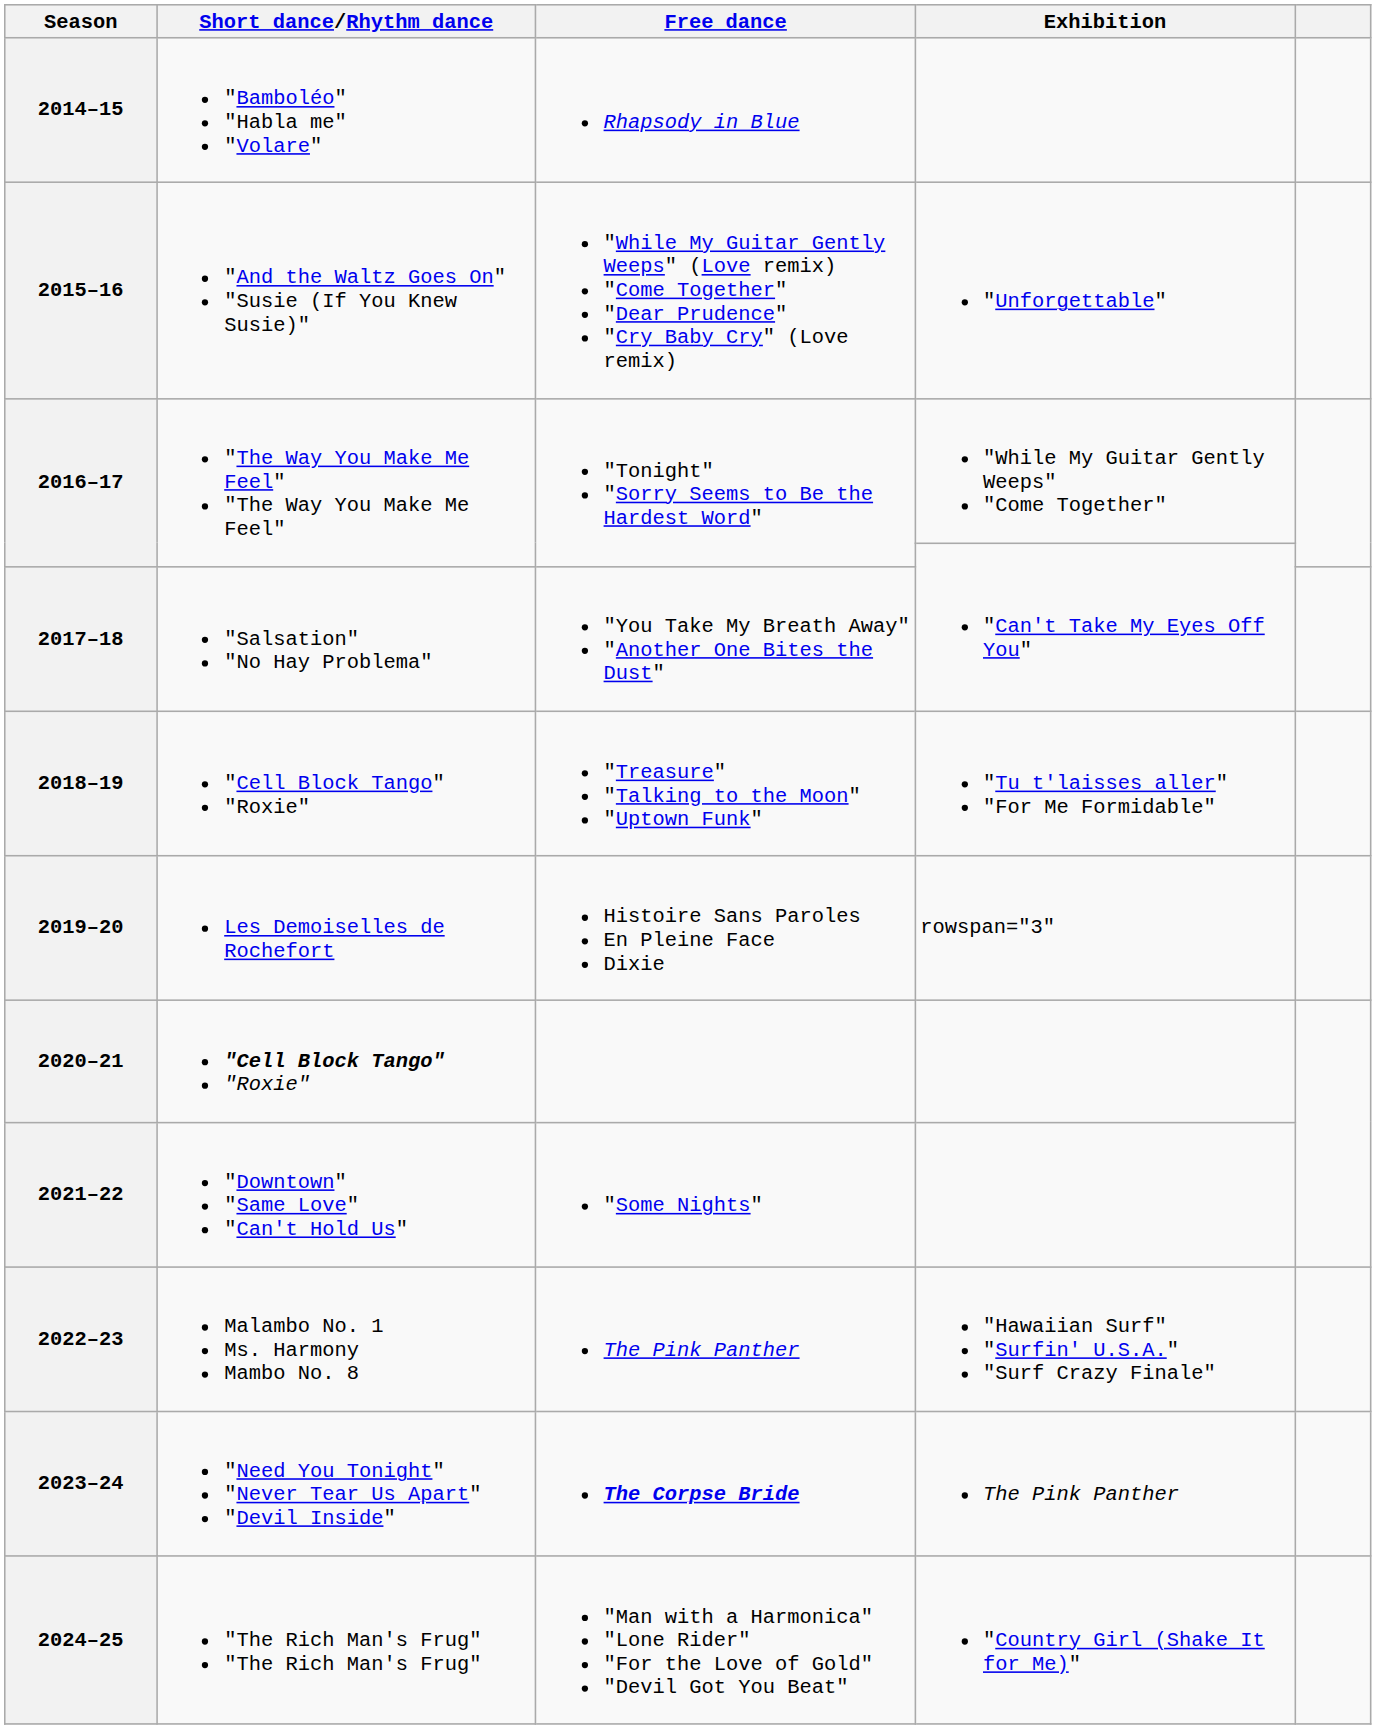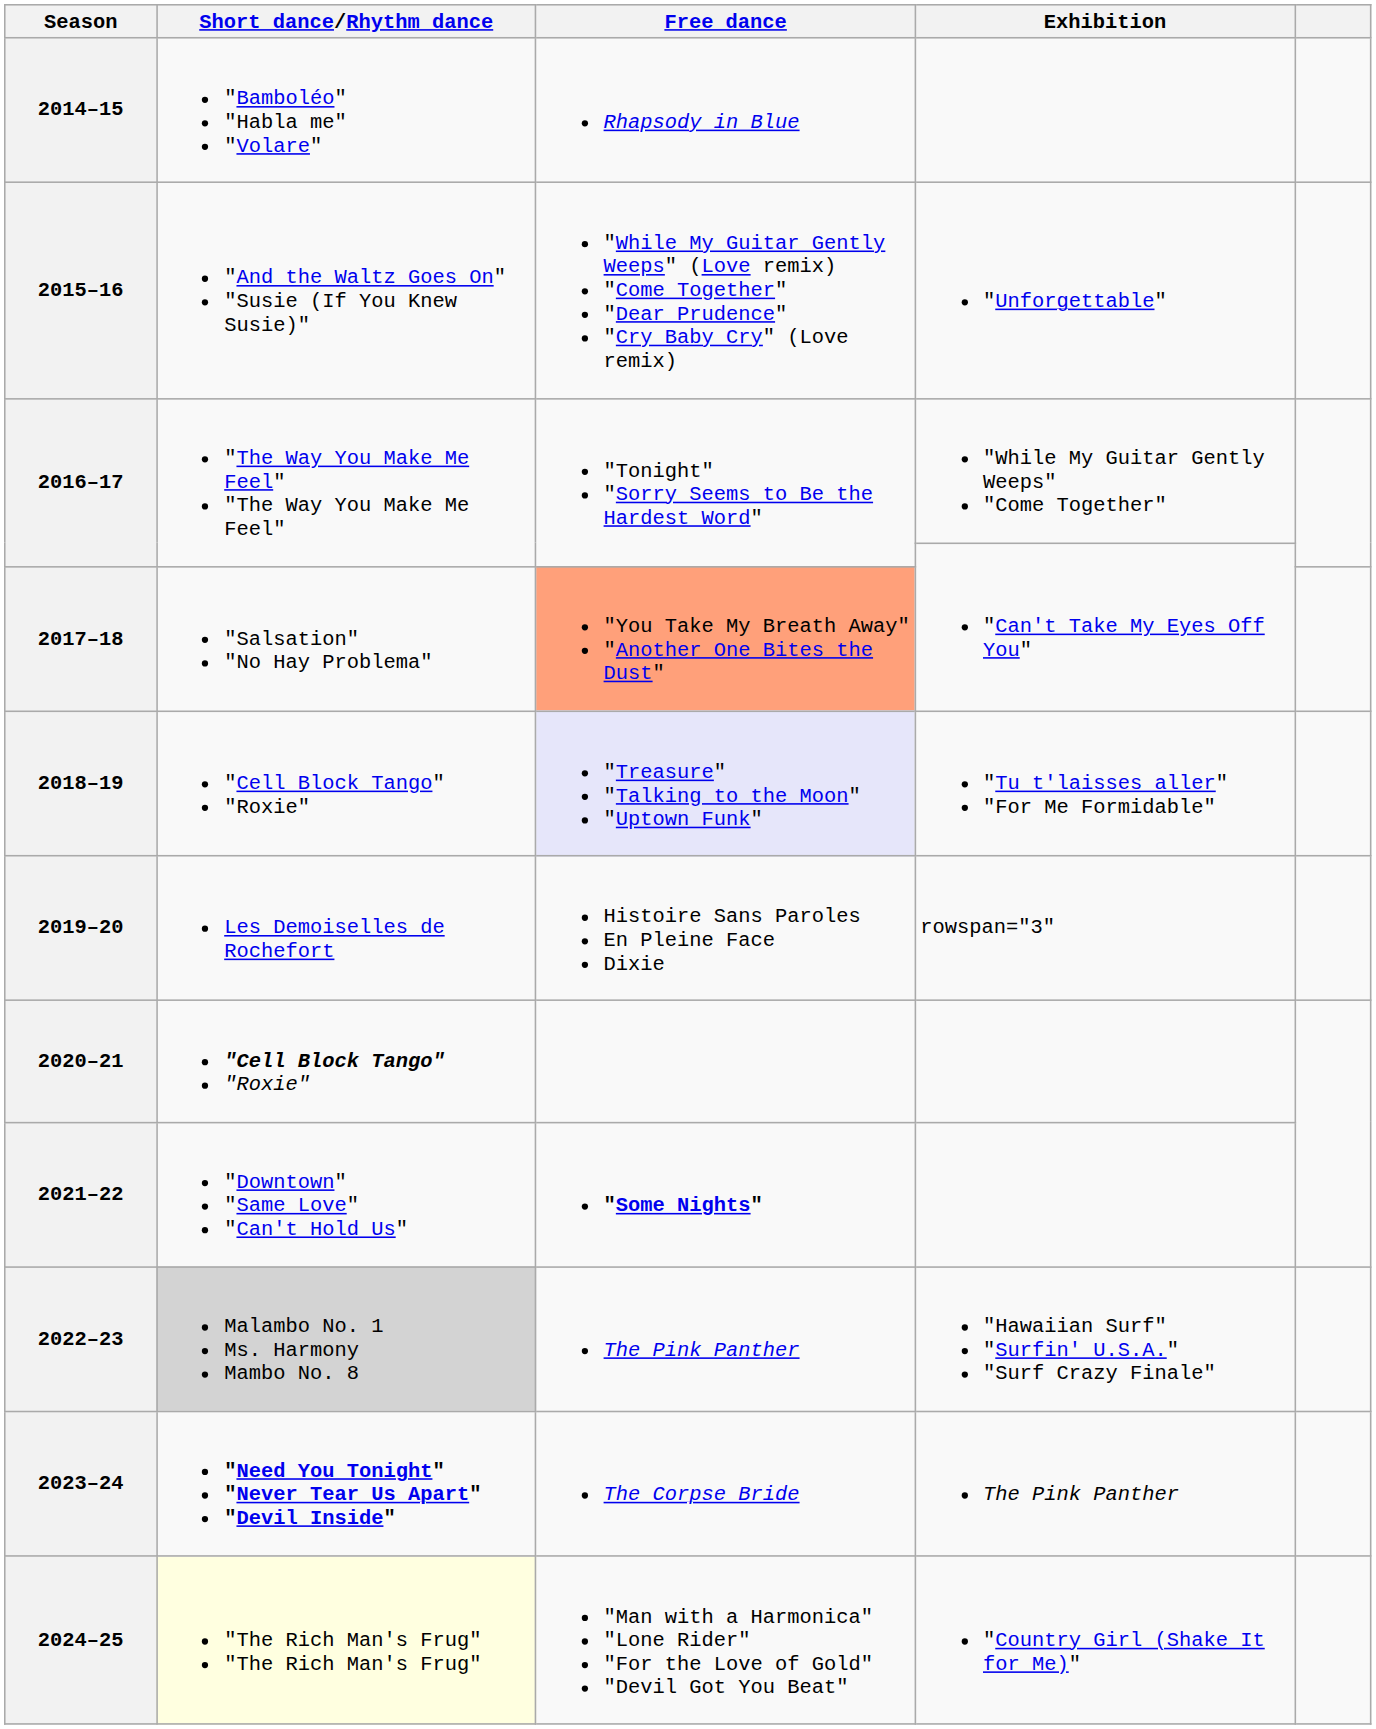(726, 651) no background -> (726, 651) lightsalmon background
(726, 795) no background -> (726, 795) lavender background
(726, 1206) normal -> (726, 1206) bold
(346, 1351) no background -> (346, 1351) lightgrey background
(346, 1495) normal -> (346, 1495) bold
(726, 1495) bold -> (726, 1495) normal
(346, 1652) no background -> (346, 1652) lightyellow background
